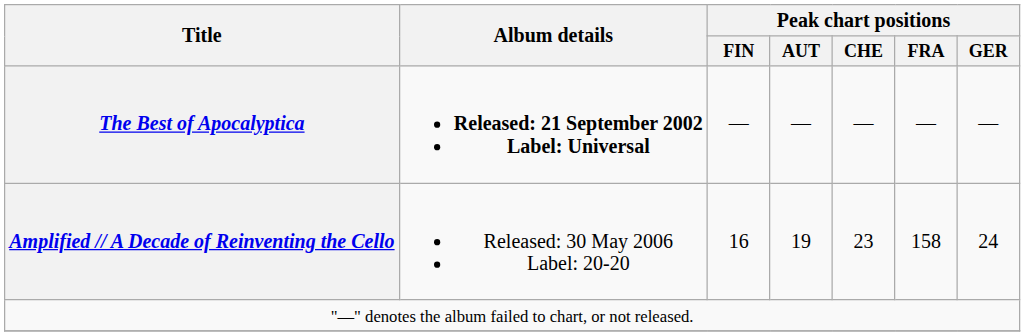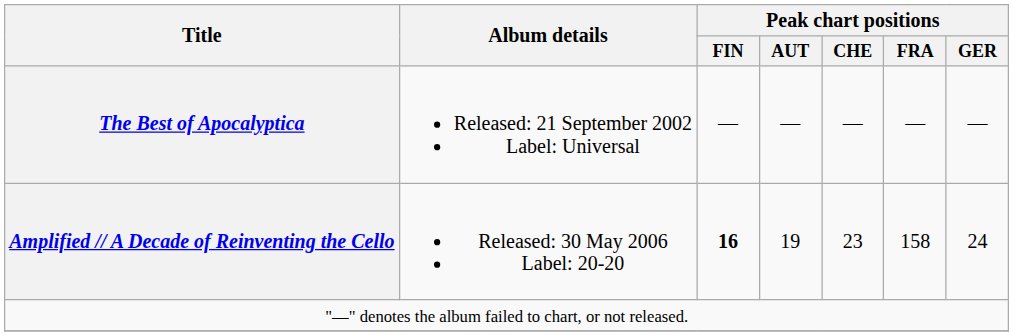(553, 136) bold -> (548, 136) normal
(739, 240) normal -> (728, 240) bold
